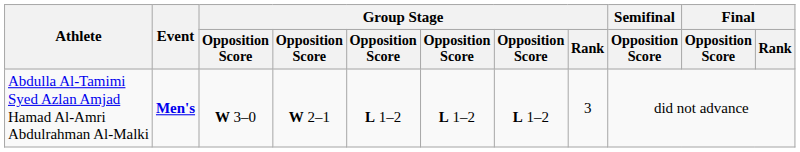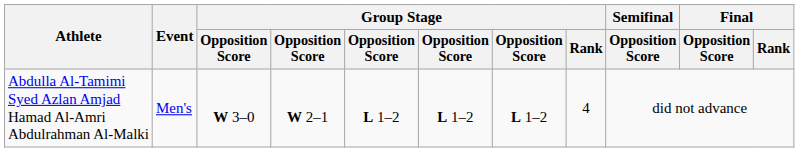(176, 108) bold -> (174, 108) normal
(588, 108) 3 -> (586, 108) 4
